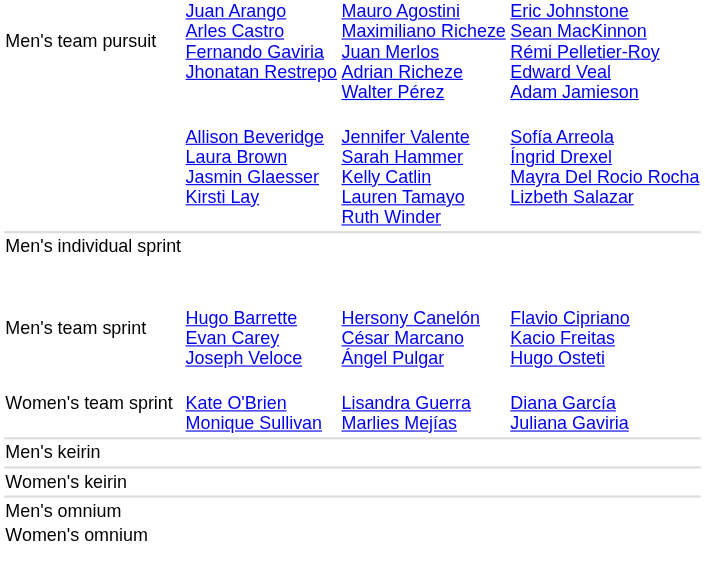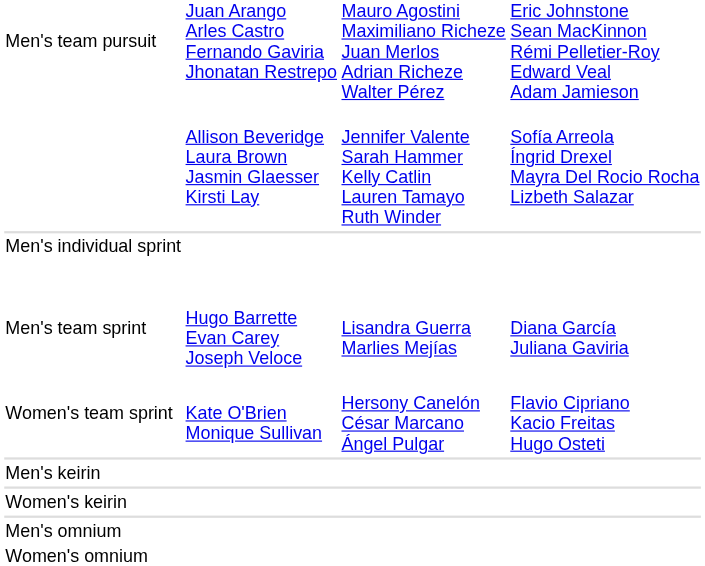(411, 338) Hersony Canelón César Marcano Ángel Pulgar -> (406, 338) Lisandra Guerra Marlies Mejías
(570, 338) Flavio Cipriano Kacio Freitas Hugo Osteti -> (570, 338) Diana García Juliana Gaviria
(406, 413) Lisandra Guerra Marlies Mejías -> (411, 423) Hersony Canelón César Marcano Ángel Pulgar
(570, 413) Diana García Juliana Gaviria -> (570, 423) Flavio Cipriano Kacio Freitas Hugo Osteti
